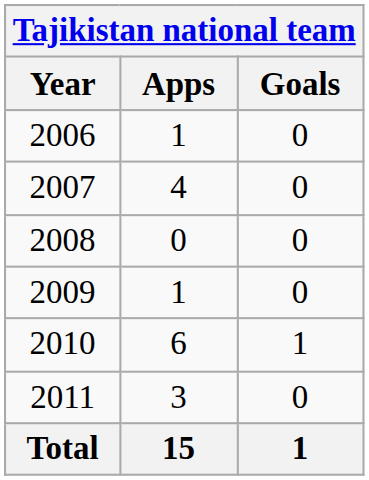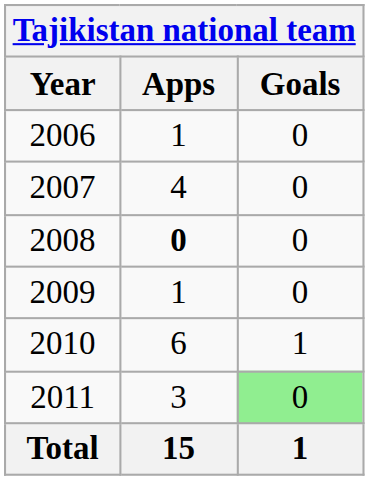(179, 239) normal -> (179, 239) bold
(300, 396) no background -> (300, 396) lightgreen background
